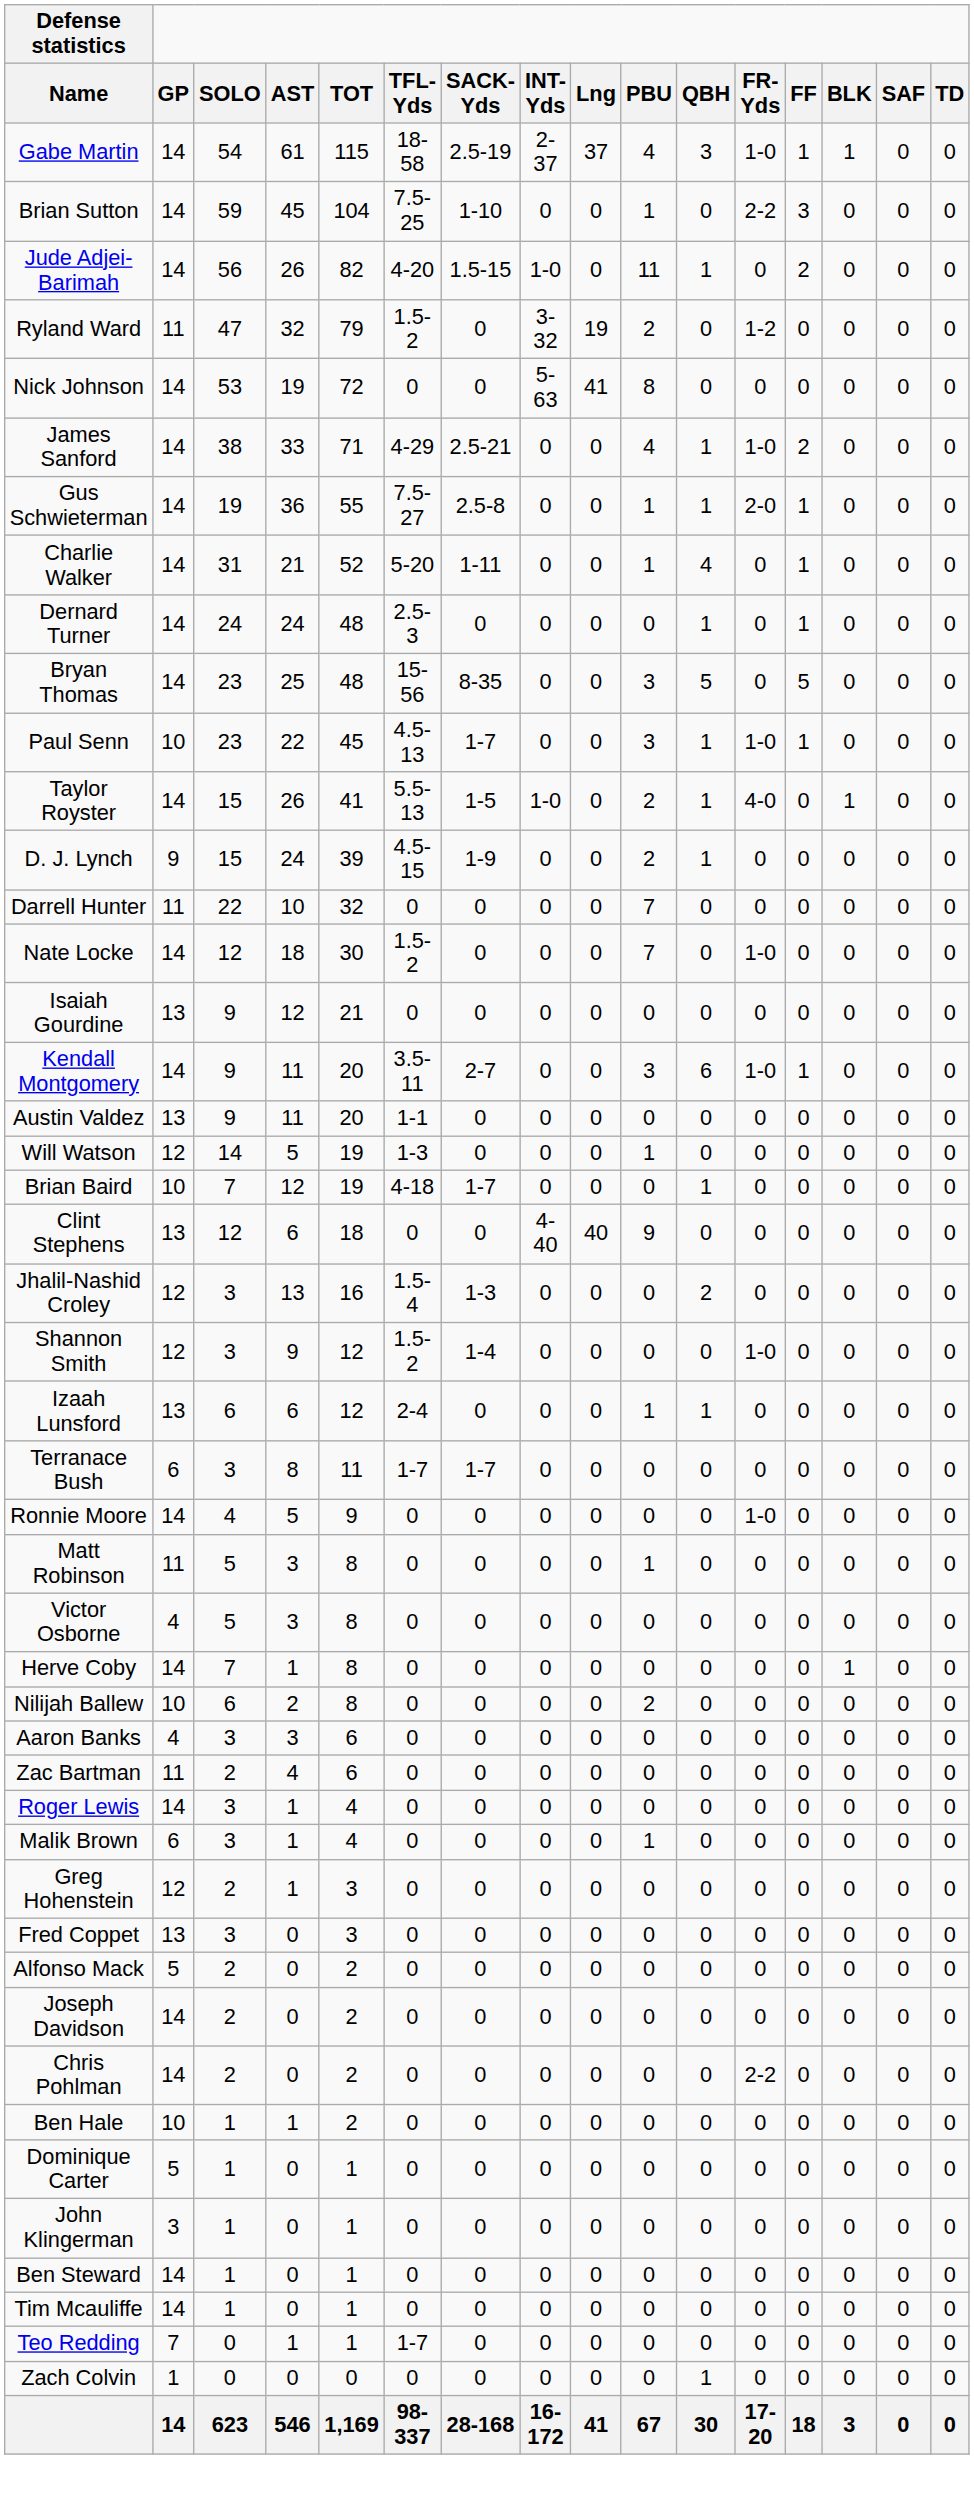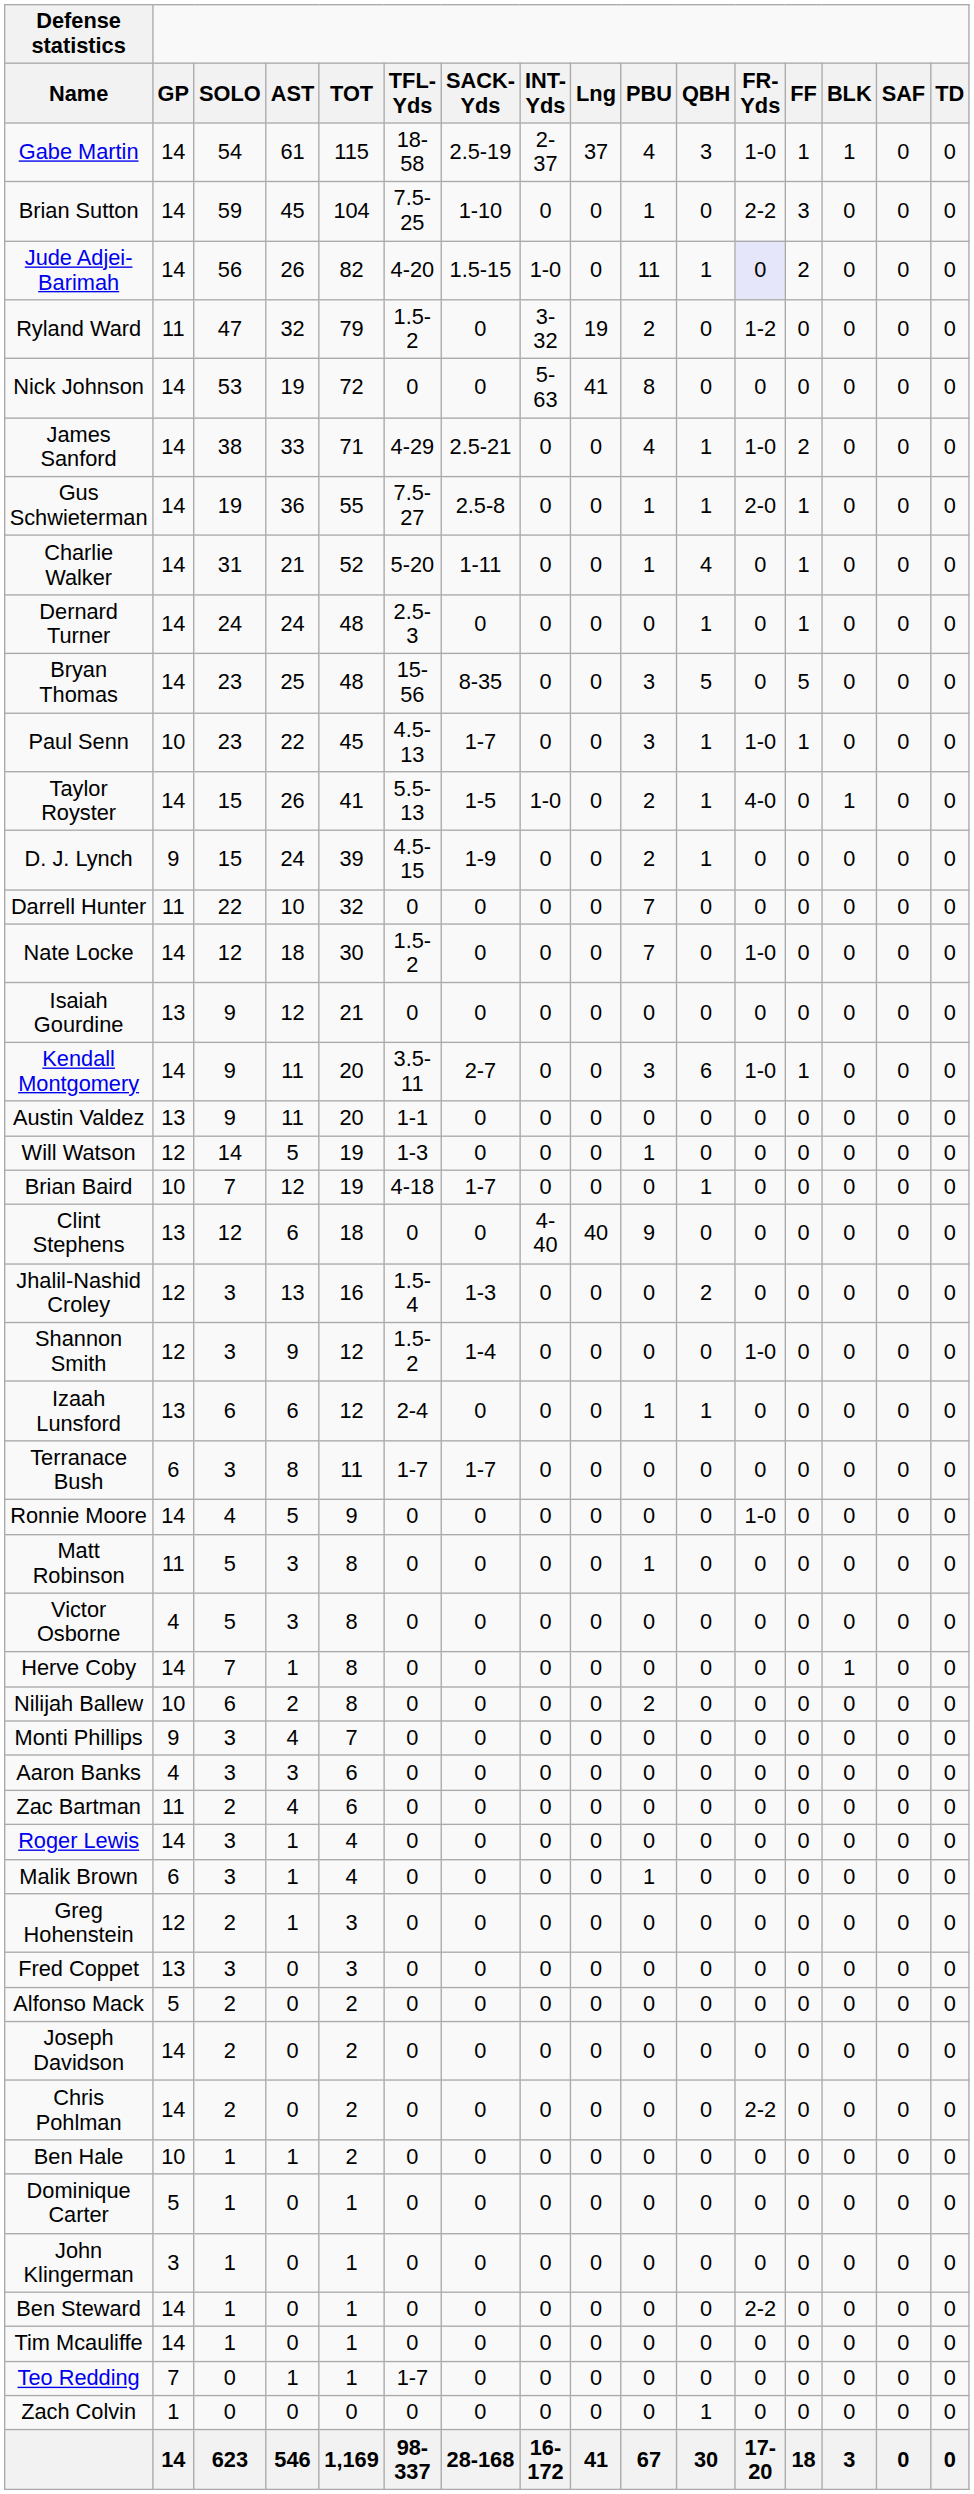(760, 269) no background -> (760, 269) lavender background
+ row: (79, 1738)
(760, 2274) 0 -> (760, 2309) 2-2
